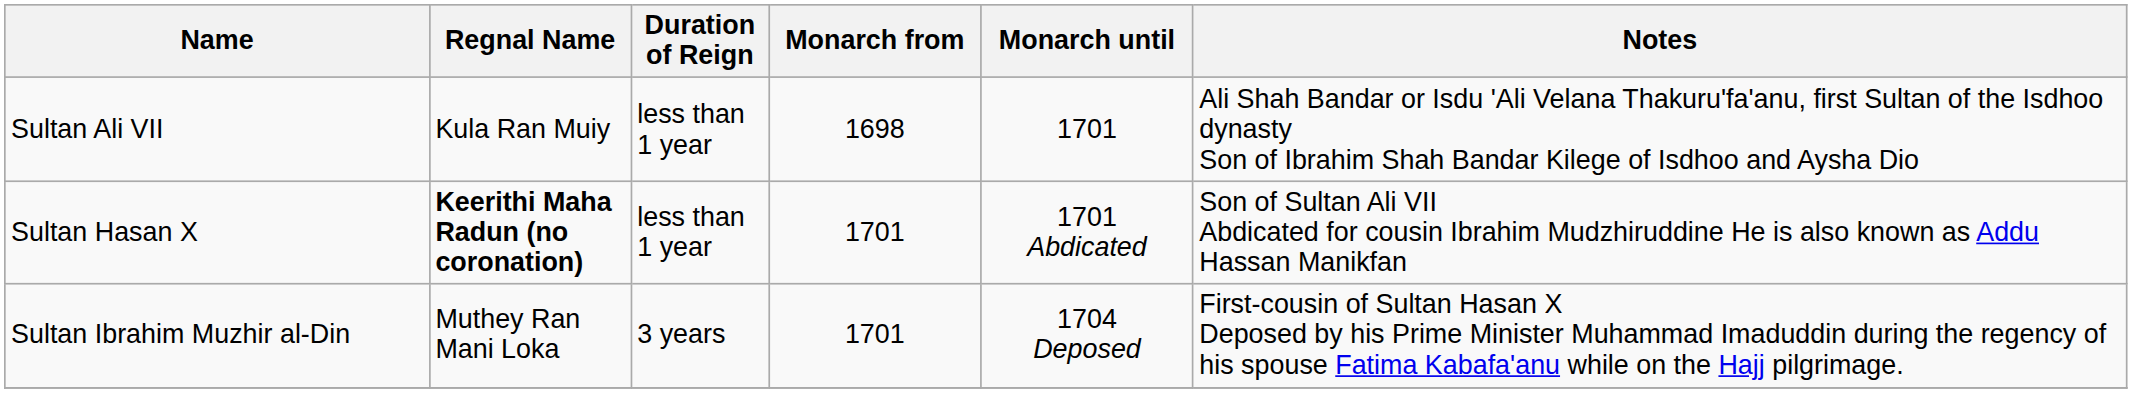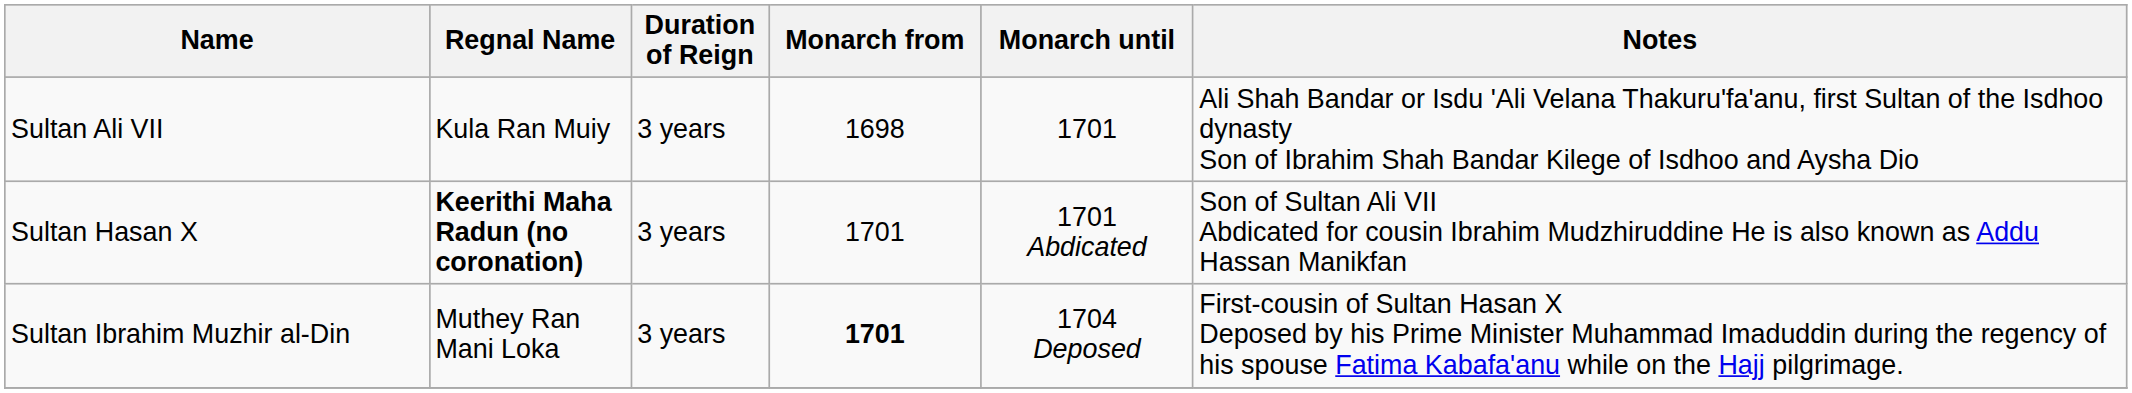(691, 128) less than 1 year -> (681, 128) 3 years
(691, 232) less than 1 year -> (681, 232) 3 years
(875, 335) normal -> (875, 335) bold
